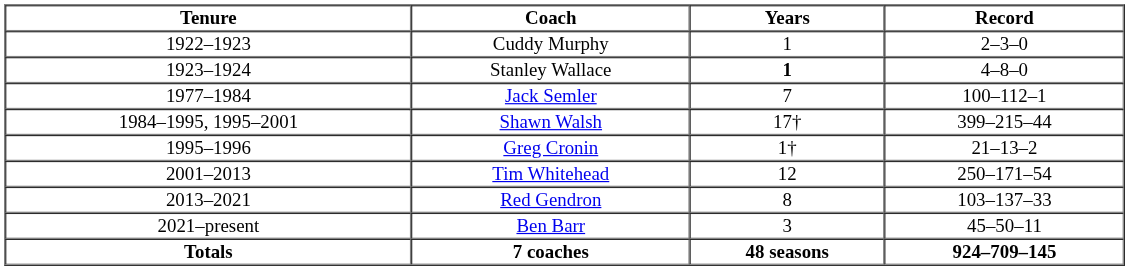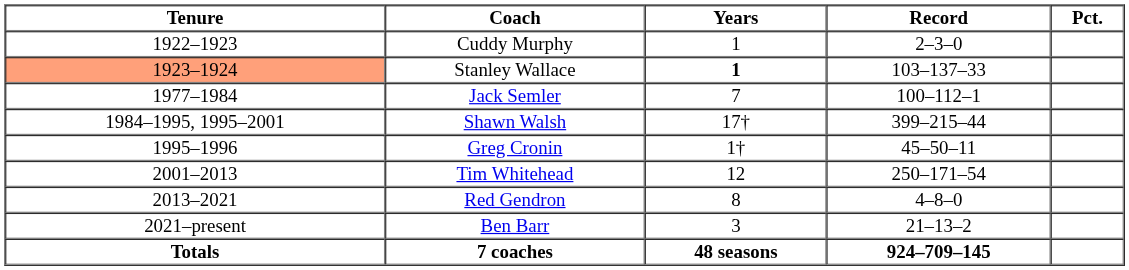+ column: (1087, 18)
(208, 69) no background -> (195, 69) lightsalmon background
(1004, 69) 4–8–0 -> (939, 69) 103–137–33
(1004, 147) 21–13–2 -> (939, 147) 45–50–11
(1004, 199) 103–137–33 -> (939, 199) 4–8–0
(1004, 225) 45–50–11 -> (939, 225) 21–13–2
